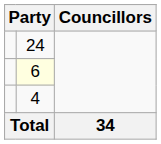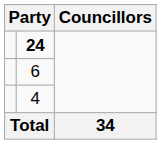(35, 44) normal -> (35, 44) bold
(35, 71) lightyellow background -> (35, 71) no background
